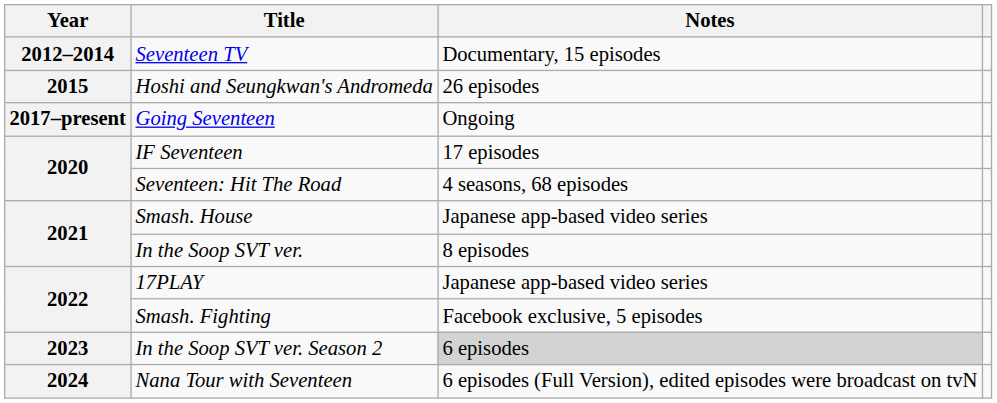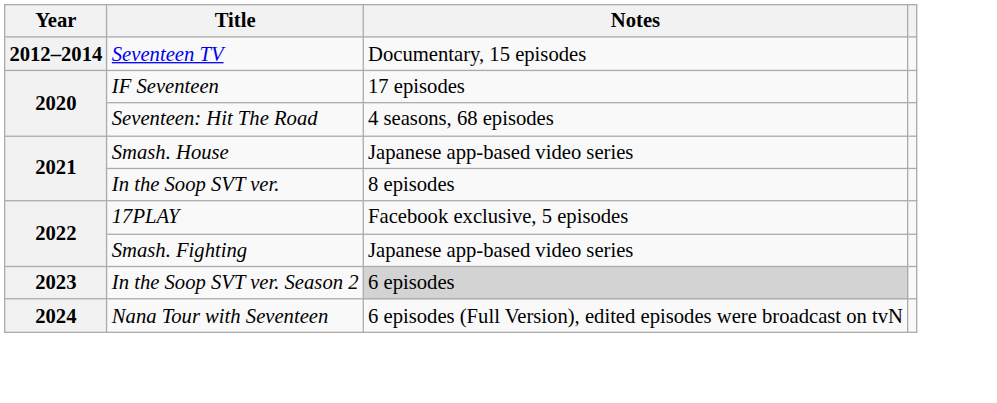- row: (284, 86)
- row: (205, 119)
(575, 282) Japanese app-based video series -> (498, 217) Facebook exclusive, 5 episodes
(573, 315) Facebook exclusive, 5 episodes -> (501, 250) Japanese app-based video series
